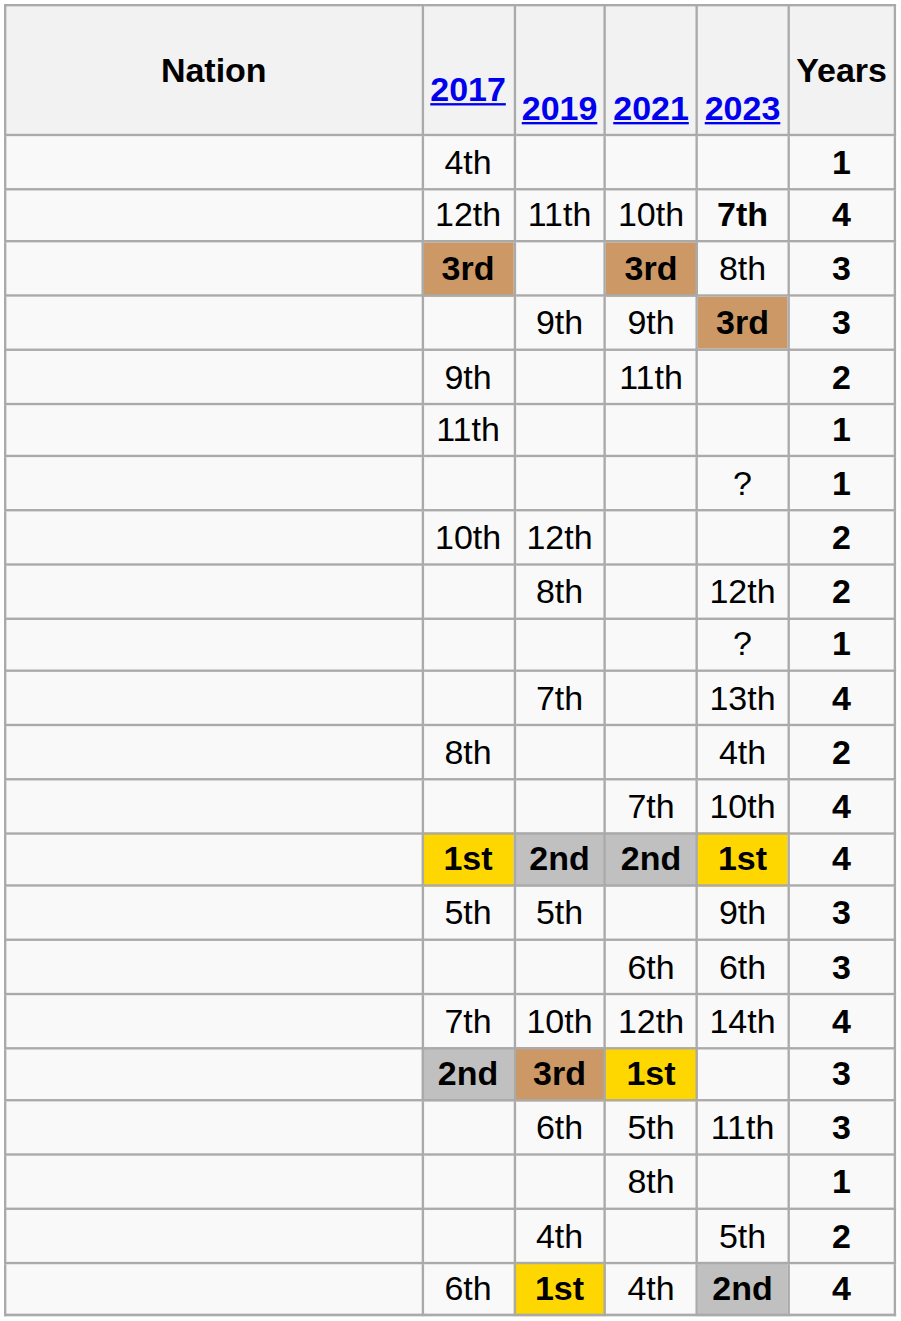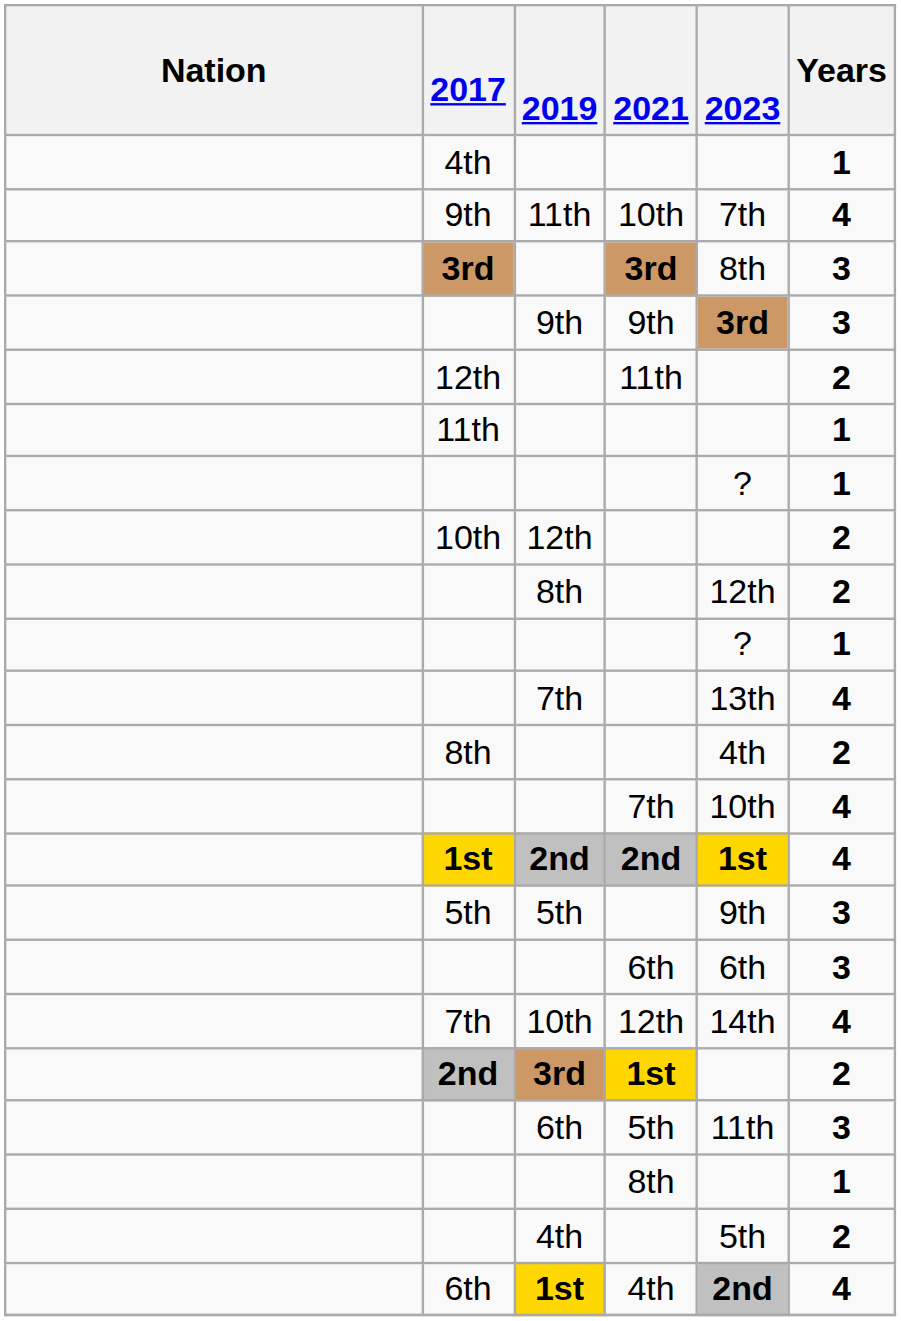(468, 215) 12th -> (468, 215) 9th
(742, 215) bold -> (743, 215) normal
(468, 376) 9th -> (468, 376) 12th
(842, 1074) 3 -> (842, 1074) 2
